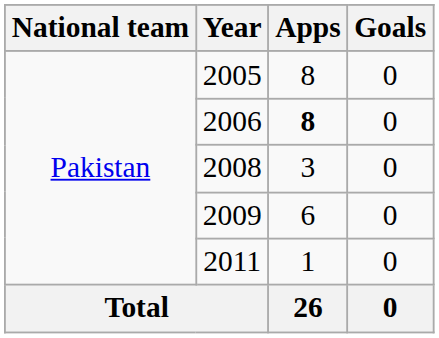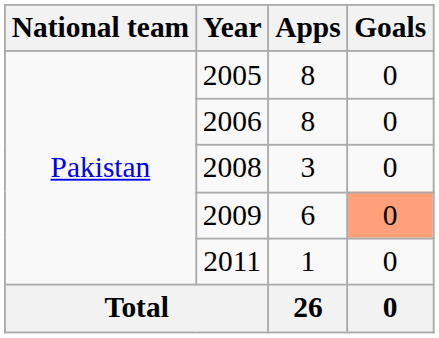(308, 121) bold -> (308, 121) normal
(390, 214) no background -> (390, 214) lightsalmon background
